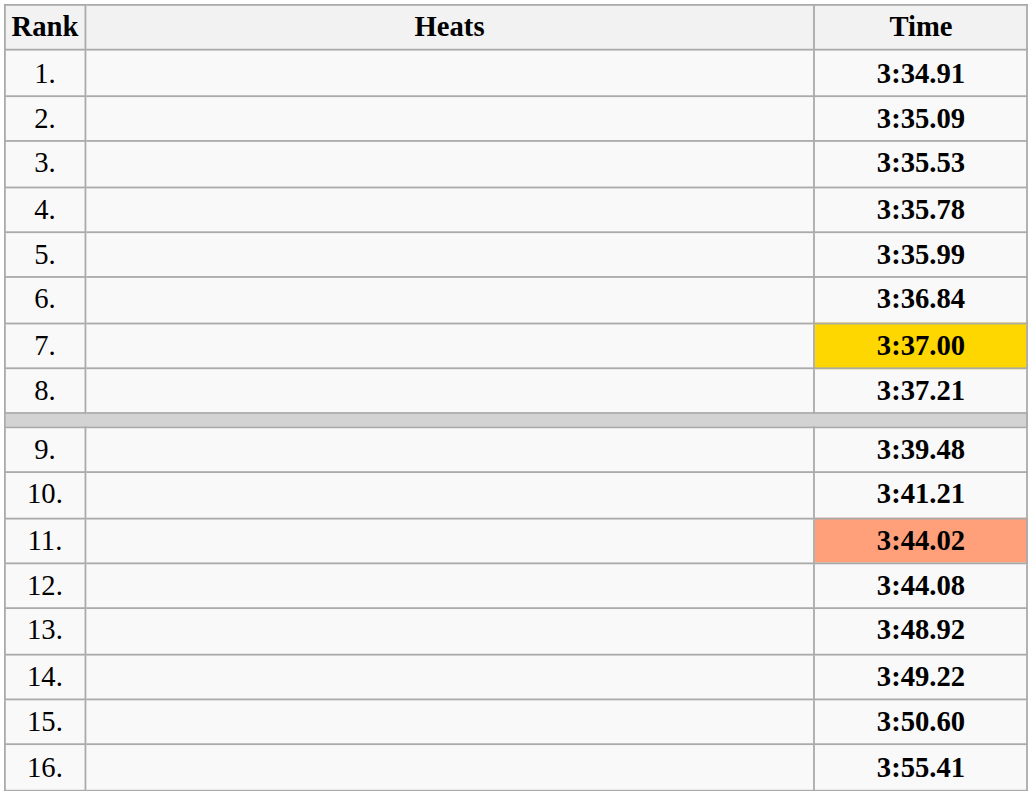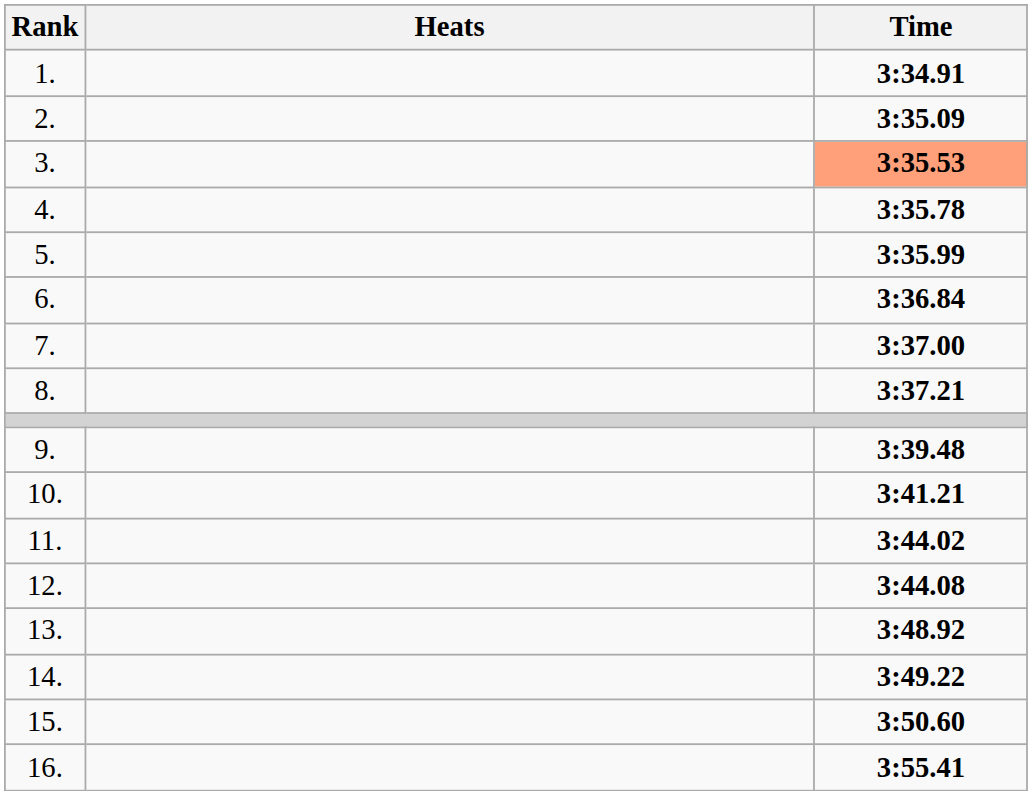(921, 163) no background -> (921, 163) lightsalmon background
(921, 345) gold background -> (921, 345) no background
(921, 540) lightsalmon background -> (921, 540) no background
